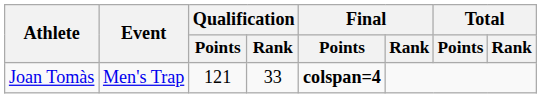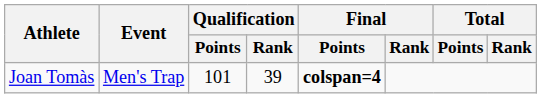(218, 78) 121 -> (218, 78) 101
(273, 78) 33 -> (273, 78) 39
